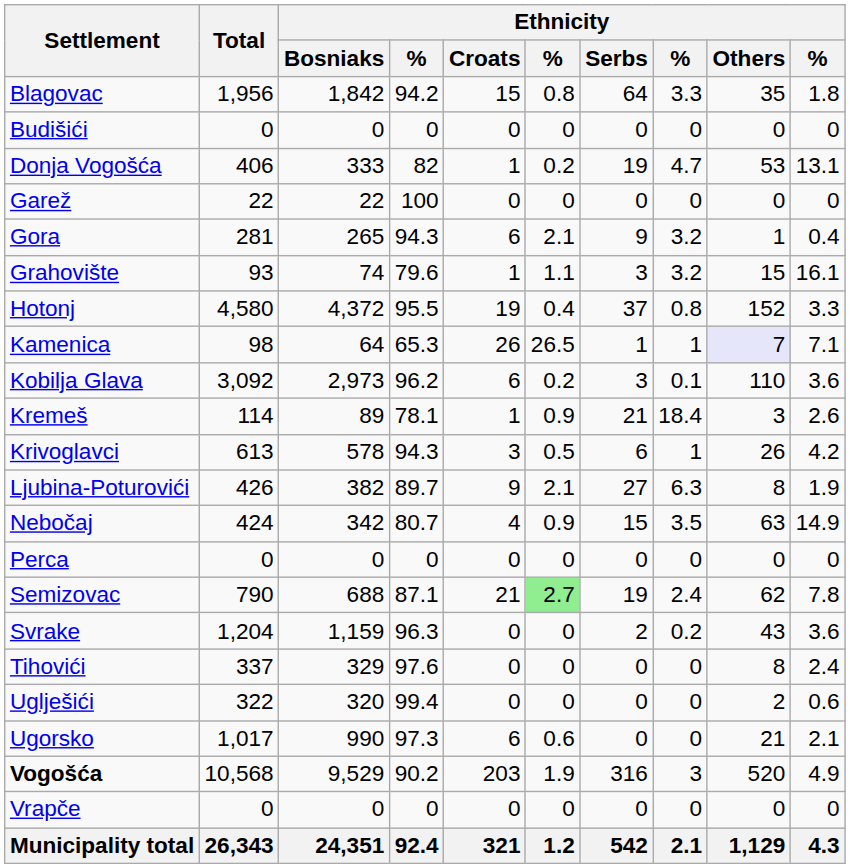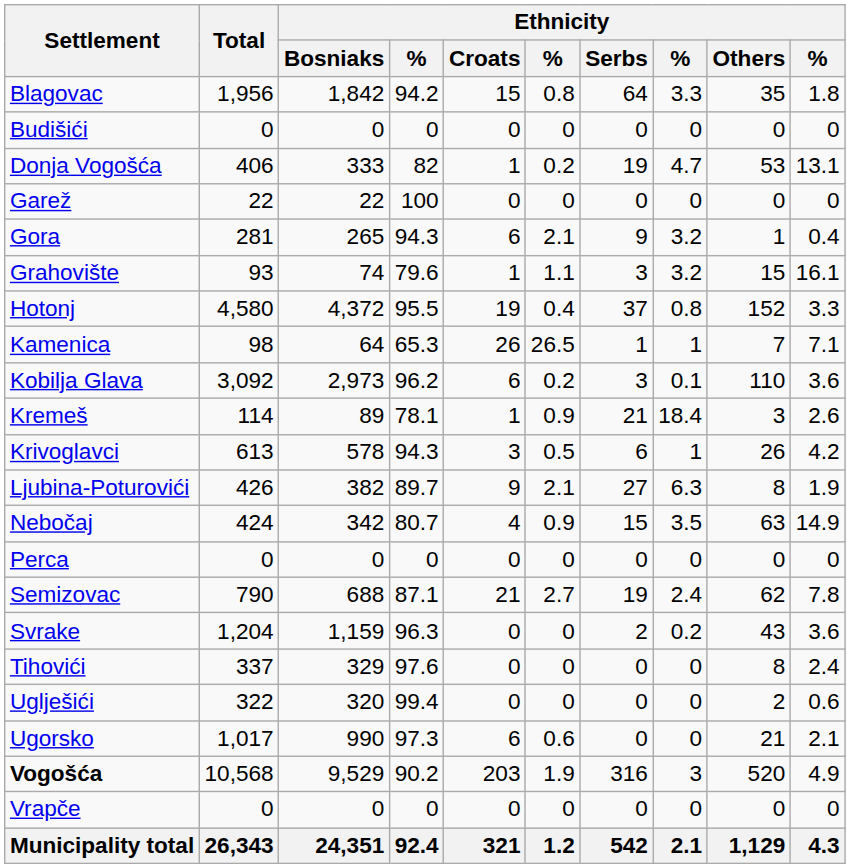(779, 344) lavender background -> (779, 344) no background
(559, 594) lightgreen background -> (559, 594) no background
